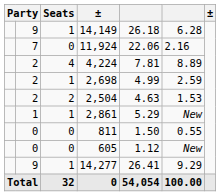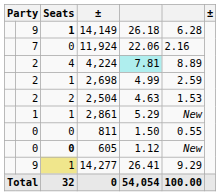(71, 30) normal -> (71, 30) bold
(147, 64) no background -> (147, 64) paleturquoise background
(71, 148) normal -> (71, 148) bold
(71, 165) no background -> (71, 165) khaki background
